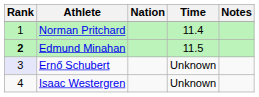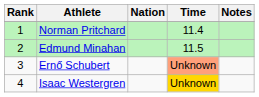(20, 48) bold -> (20, 48) normal
(20, 65) lavender background -> (20, 65) no background
(193, 65) no background -> (193, 65) lightsalmon background
(193, 83) no background -> (193, 83) gold background
